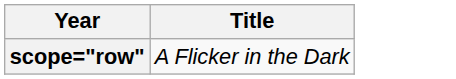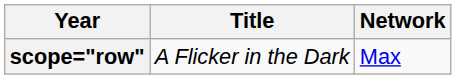+ column: (403, 21)
